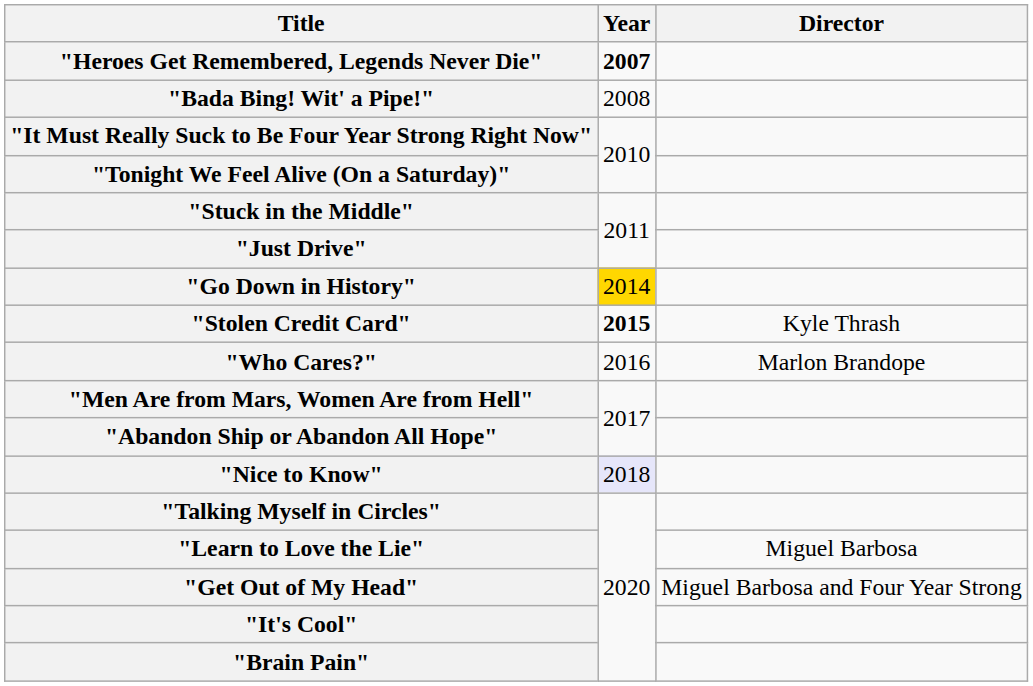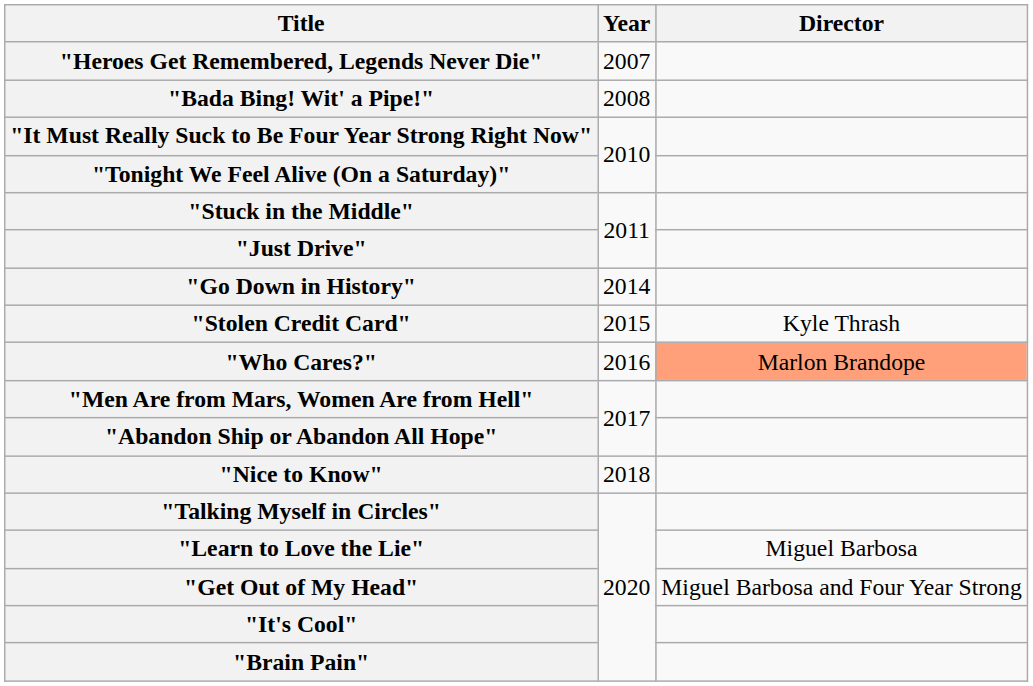(627, 60) bold -> (627, 60) normal
(627, 286) gold background -> (627, 286) no background
(627, 323) bold -> (627, 323) normal
(842, 361) no background -> (842, 361) lightsalmon background
(627, 473) lavender background -> (627, 473) no background
